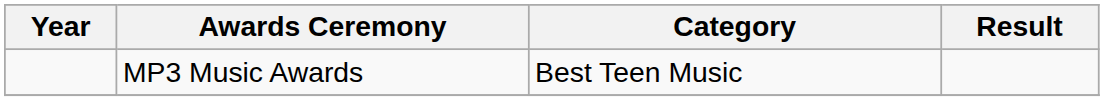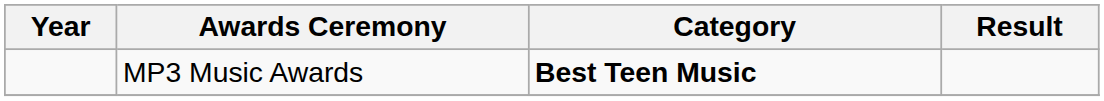(639, 71) normal -> (646, 71) bold
